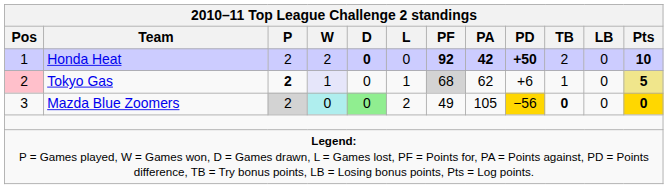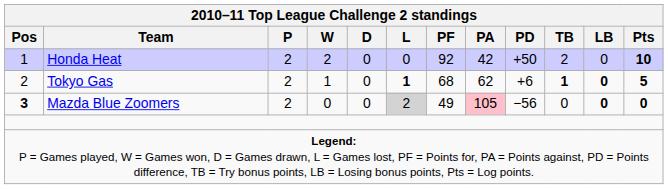(367, 59) bold -> (367, 59) normal
(446, 59) bold -> (446, 59) normal
(485, 59) bold -> (485, 59) normal
(525, 59) bold -> (525, 59) normal
(24, 81) pink background -> (24, 81) no background
(288, 81) bold -> (288, 81) normal
(327, 81) lavender background -> (327, 81) no background
(406, 81) normal -> (406, 81) bold
(446, 81) lightgrey background -> (446, 81) no background
(564, 81) normal -> (564, 81) bold
(604, 81) normal -> (604, 81) bold
(644, 81) khaki background -> (644, 81) no background
(24, 103) normal -> (24, 103) bold
(288, 103) lightgrey background -> (288, 103) no background
(327, 103) paleturquoise background -> (327, 103) no background
(367, 103) lightgreen background -> (367, 103) no background
(406, 103) no background -> (406, 103) lightgrey background
(485, 103) no background -> (485, 103) pink background
(525, 103) gold background -> (525, 103) no background
(564, 103) bold -> (564, 103) normal
(604, 103) normal -> (604, 103) bold
(644, 103) gold background -> (644, 103) no background
